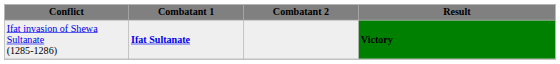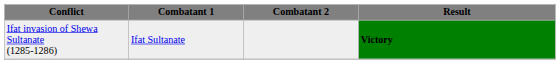(161, 39) bold -> (158, 39) normal
